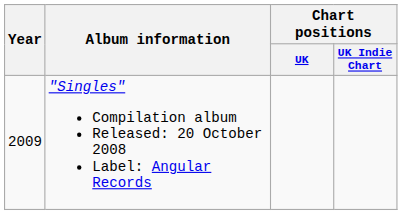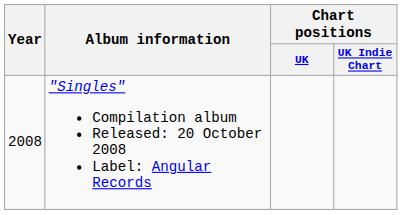(25, 142) 2009 -> (25, 142) 2008
